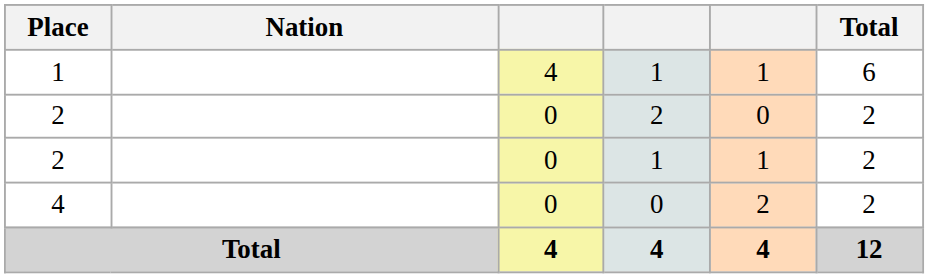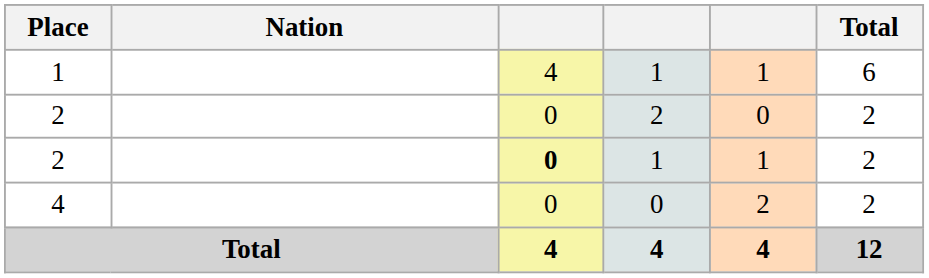(551, 160) normal -> (551, 160) bold
